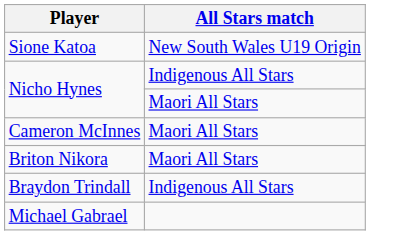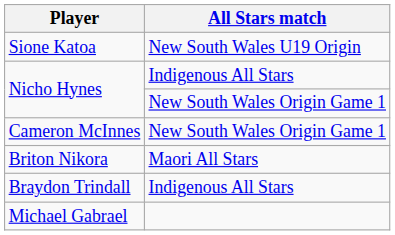(203, 103) Maori All Stars -> (267, 103) New South Wales Origin Game 1
(203, 131) Maori All Stars -> (267, 131) New South Wales Origin Game 1
